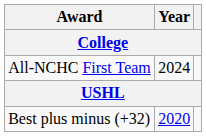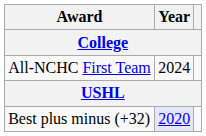(174, 118) no background -> (174, 118) lavender background
